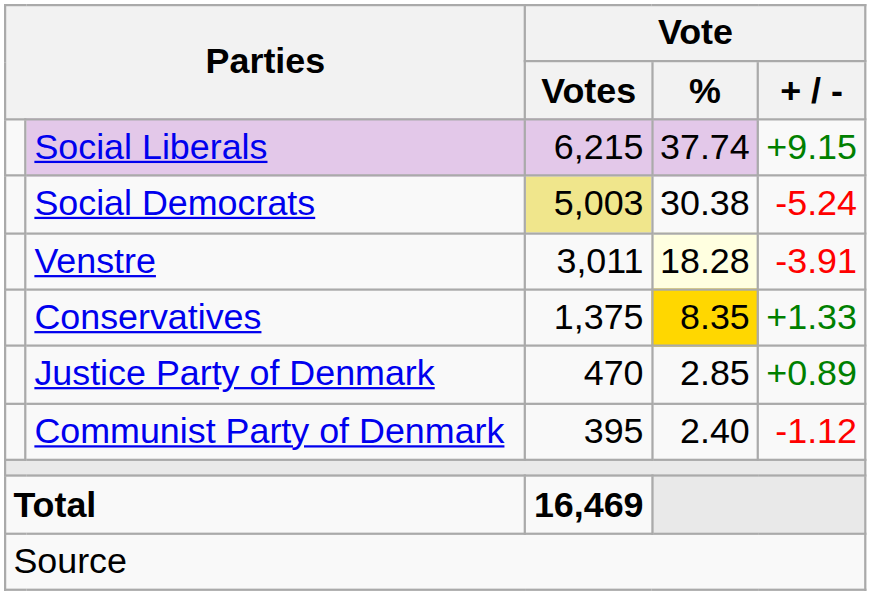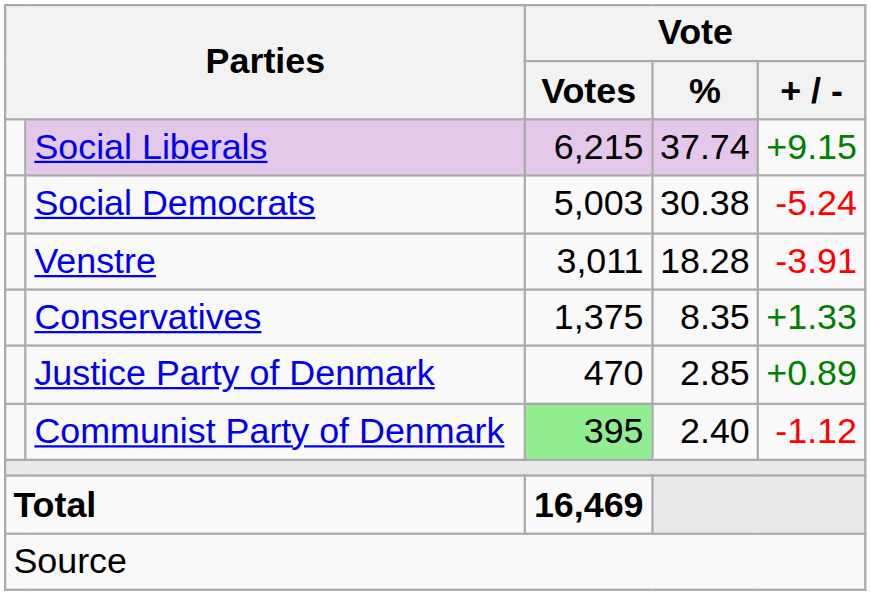(599, 203) khaki background -> (599, 203) no background
(705, 260) lightyellow background -> (705, 260) no background
(715, 317) gold background -> (715, 317) no background
(614, 430) no background -> (614, 430) lightgreen background
